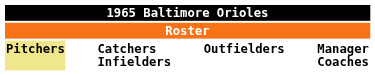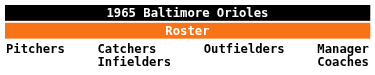(35, 49) khaki background -> (35, 49) no background
